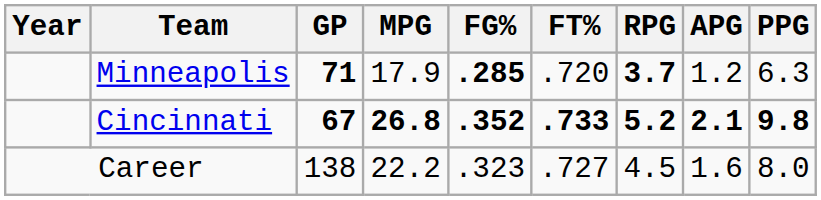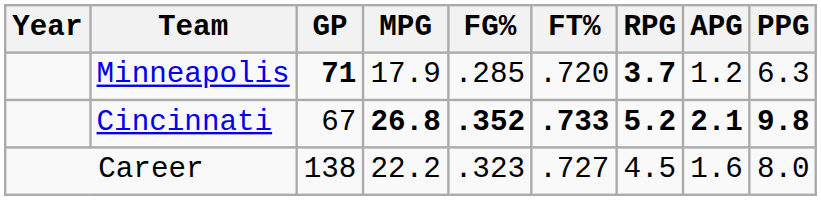(490, 76) bold -> (490, 76) normal
(339, 124) bold -> (339, 124) normal
